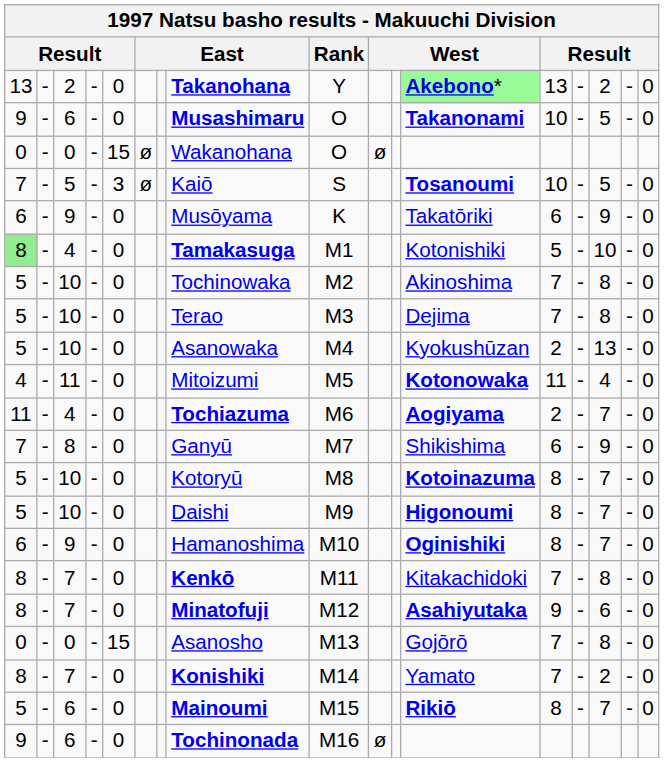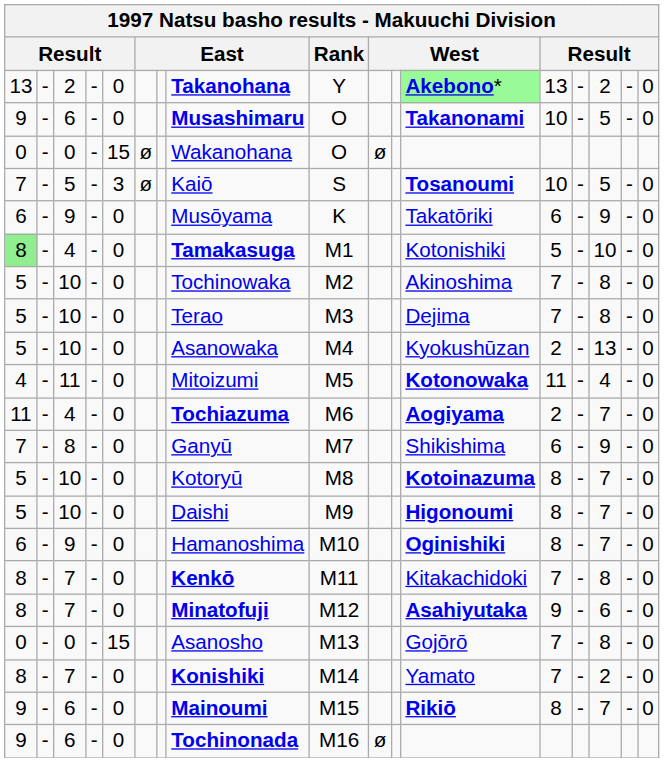(21, 708) 5 -> (21, 708) 9
